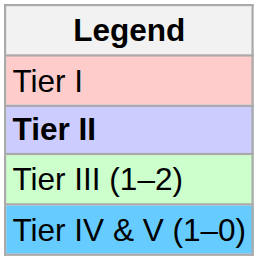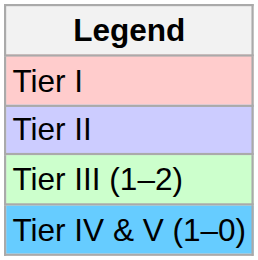(54, 130) bold -> (52, 130) normal
